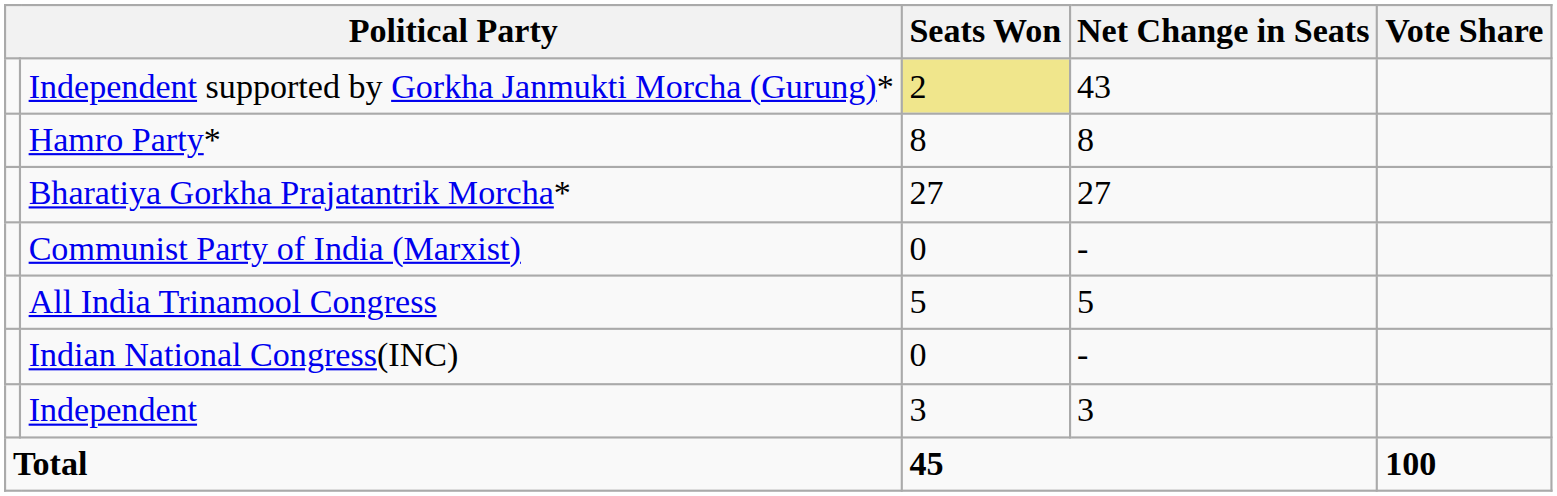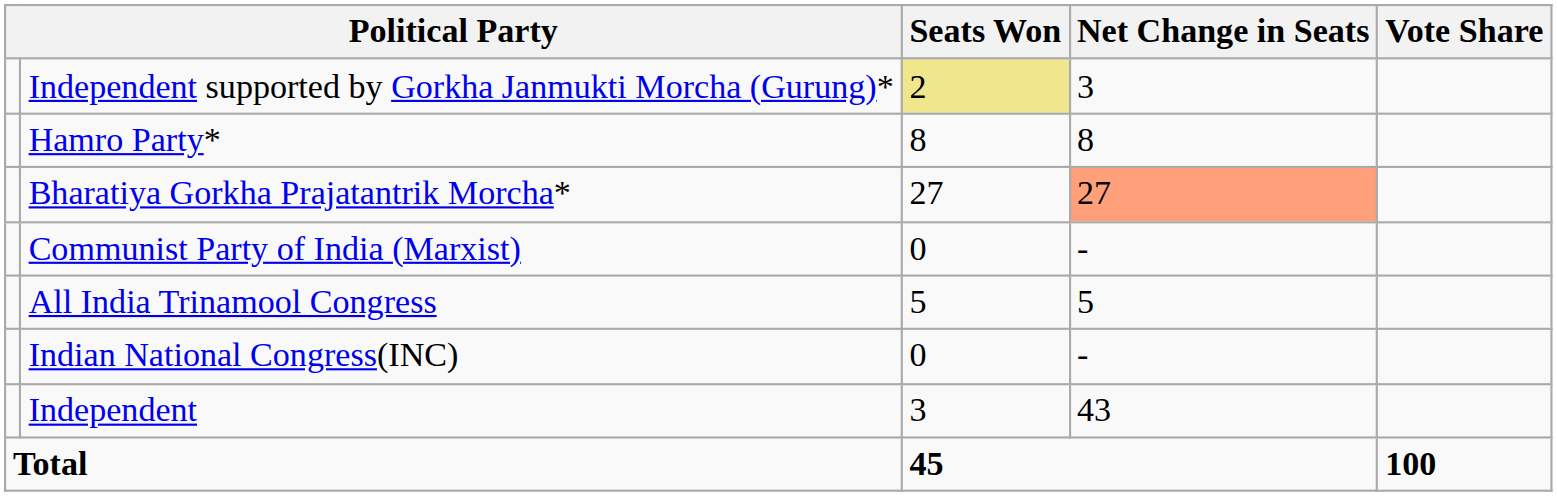(1094, 85) 43 -> (1085, 85) 3
(1094, 193) no background -> (1094, 193) lightsalmon background
(1085, 409) 3 -> (1094, 409) 43
